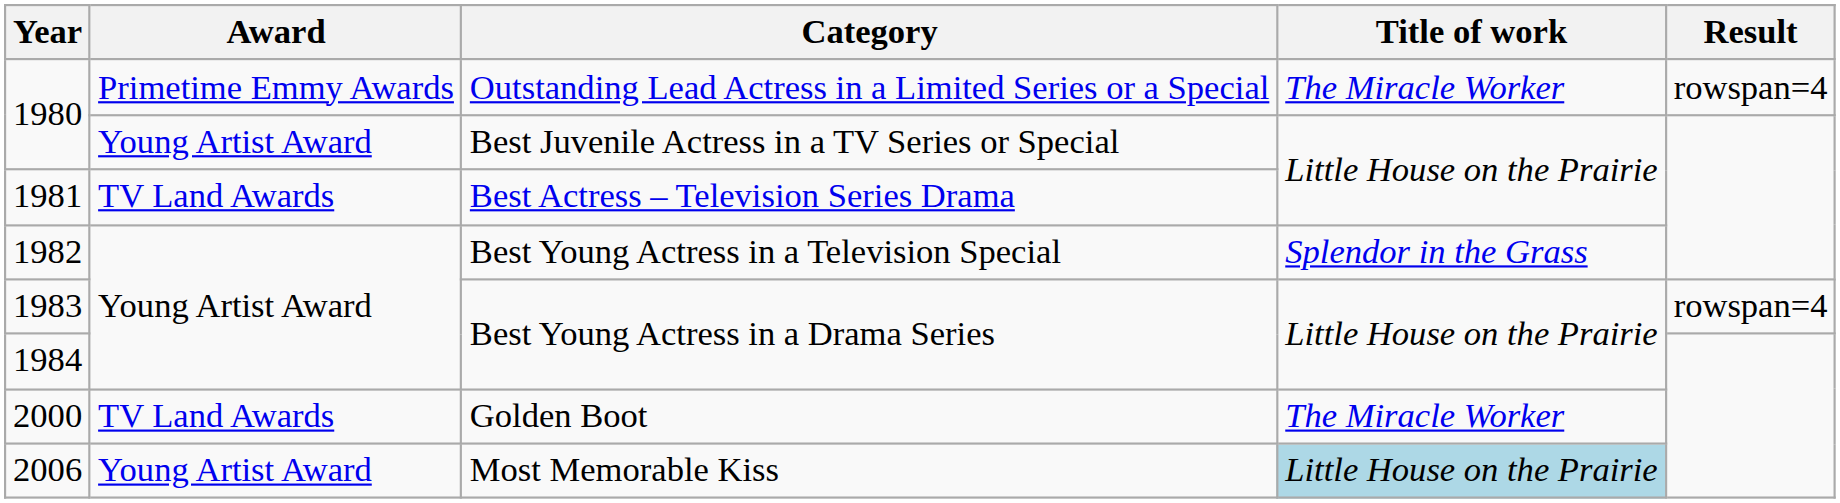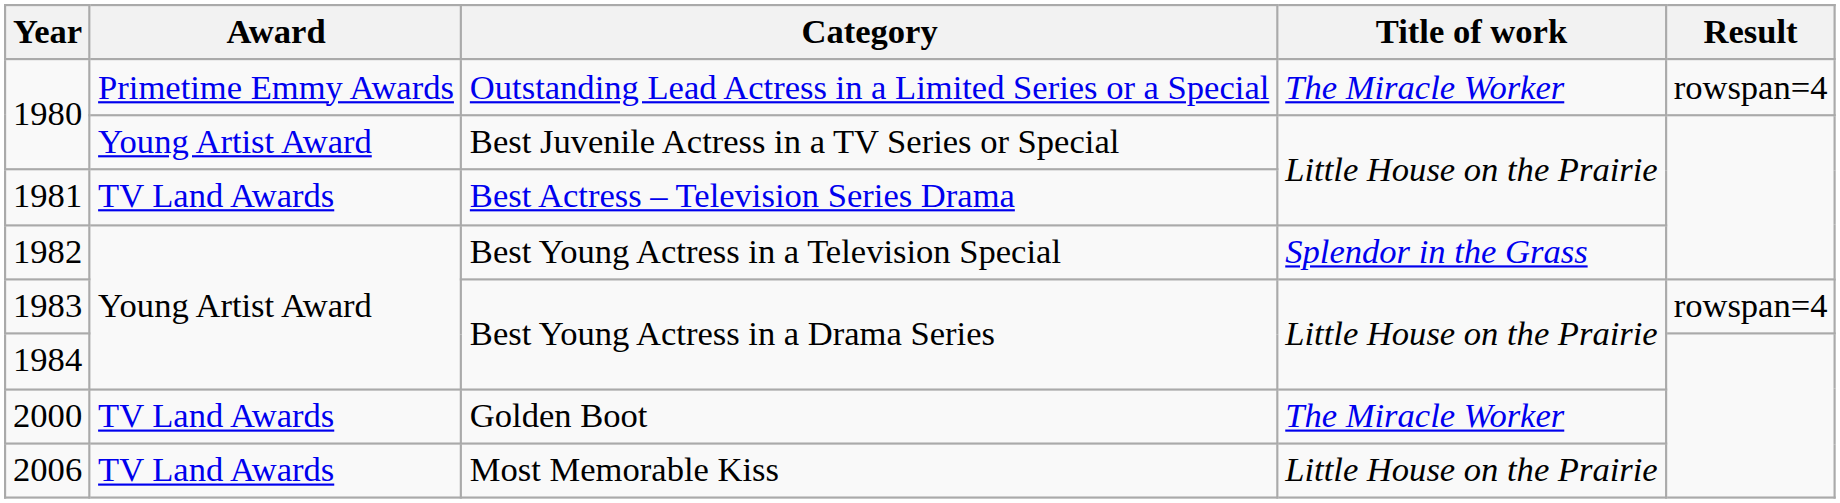(235, 470) Young Artist Award -> (216, 470) TV Land Awards
(1471, 470) lightblue background -> (1471, 470) no background
